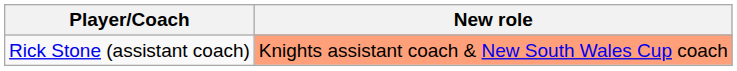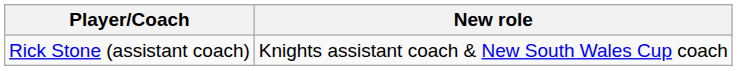(493, 50) lightsalmon background -> (493, 50) no background
